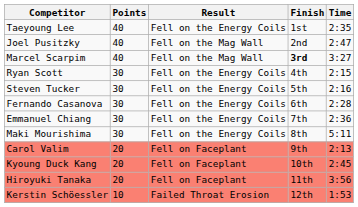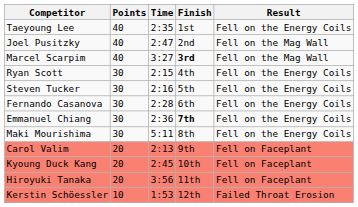columns swapped: (340, 12) <-> (218, 12)
(299, 119) normal -> (186, 119) bold
